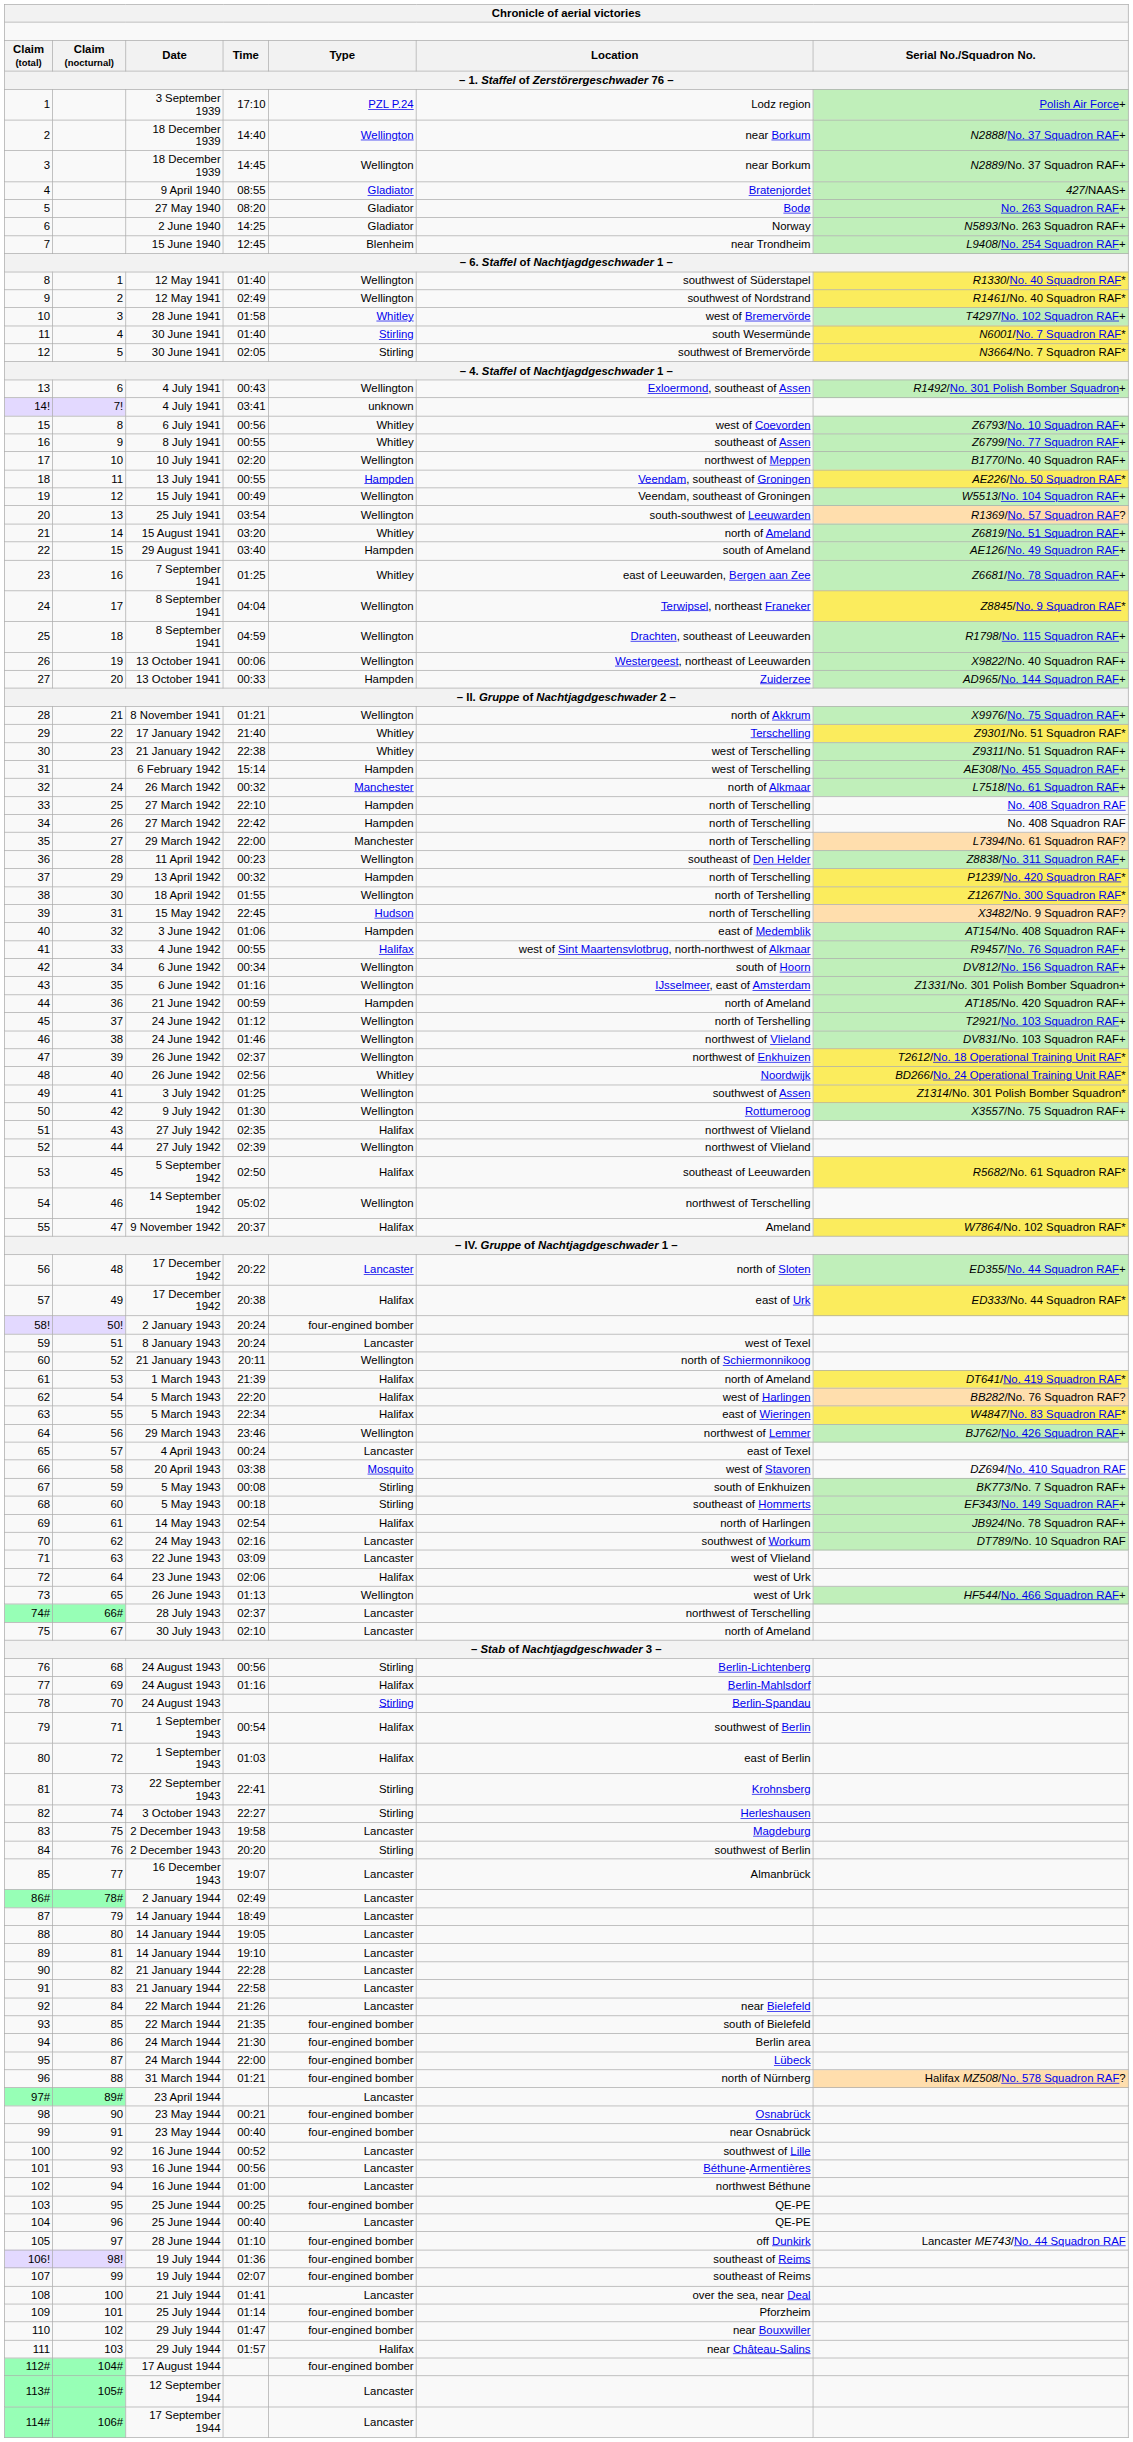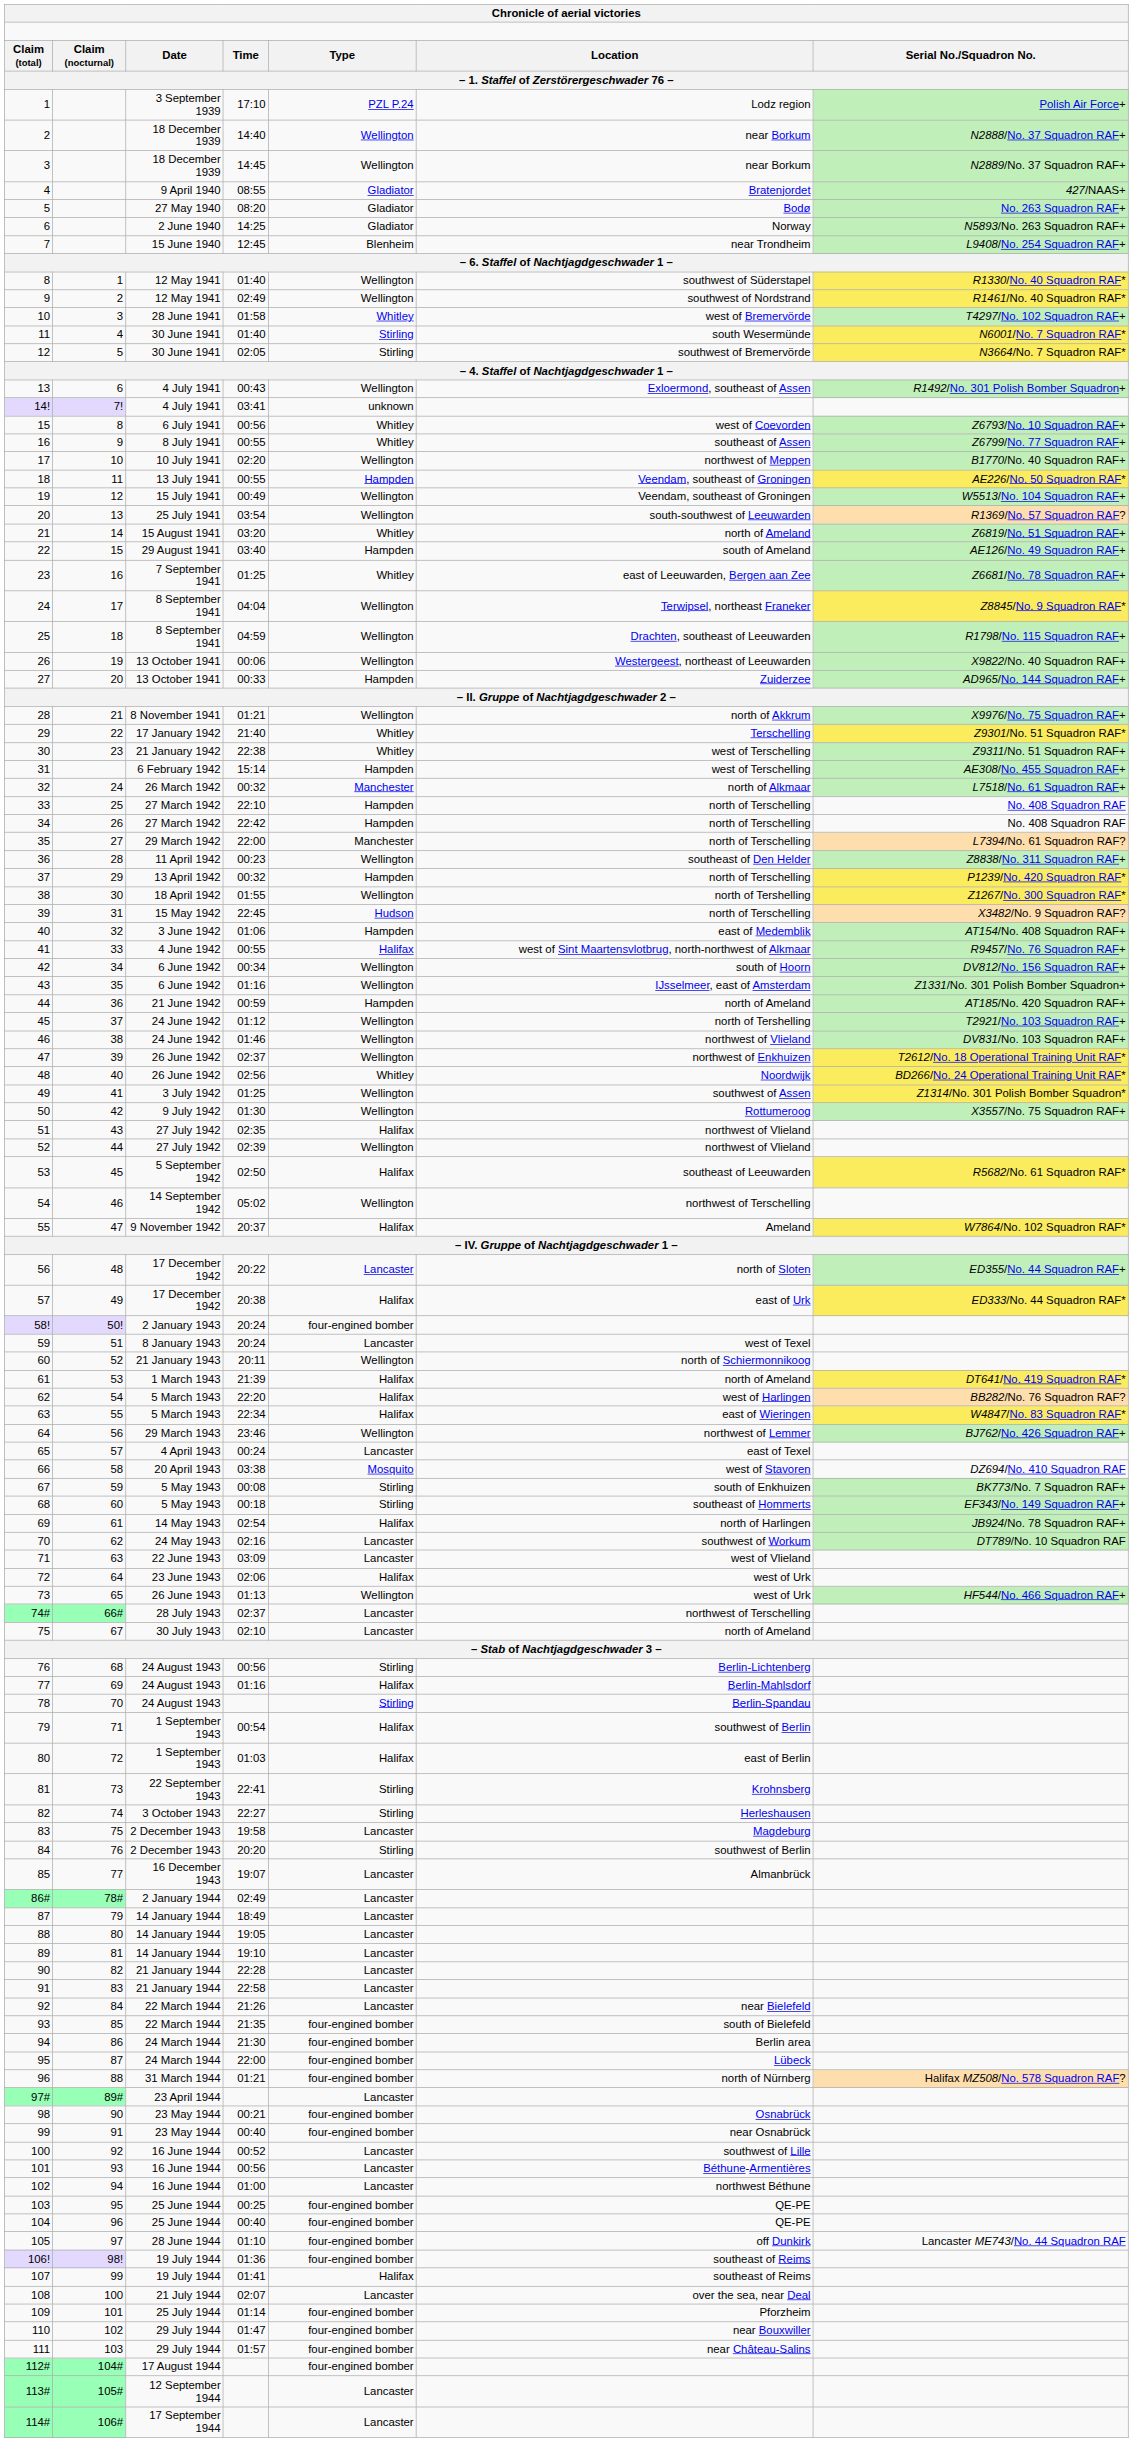(389, 2223) Lancaster -> (361, 2223) four-engined bomber
(251, 2277) 02:07 -> (251, 2277) 01:41
(361, 2277) four-engined bomber -> (396, 2277) Halifax
(251, 2295) 01:41 -> (251, 2295) 02:07
(396, 2349) Halifax -> (361, 2349) four-engined bomber
